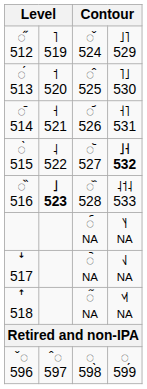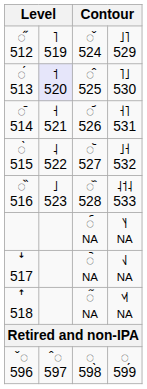(55, 82) no background -> (55, 82) lavender background
(125, 156) bold -> (125, 156) normal
(55, 194) bold -> (55, 194) normal
